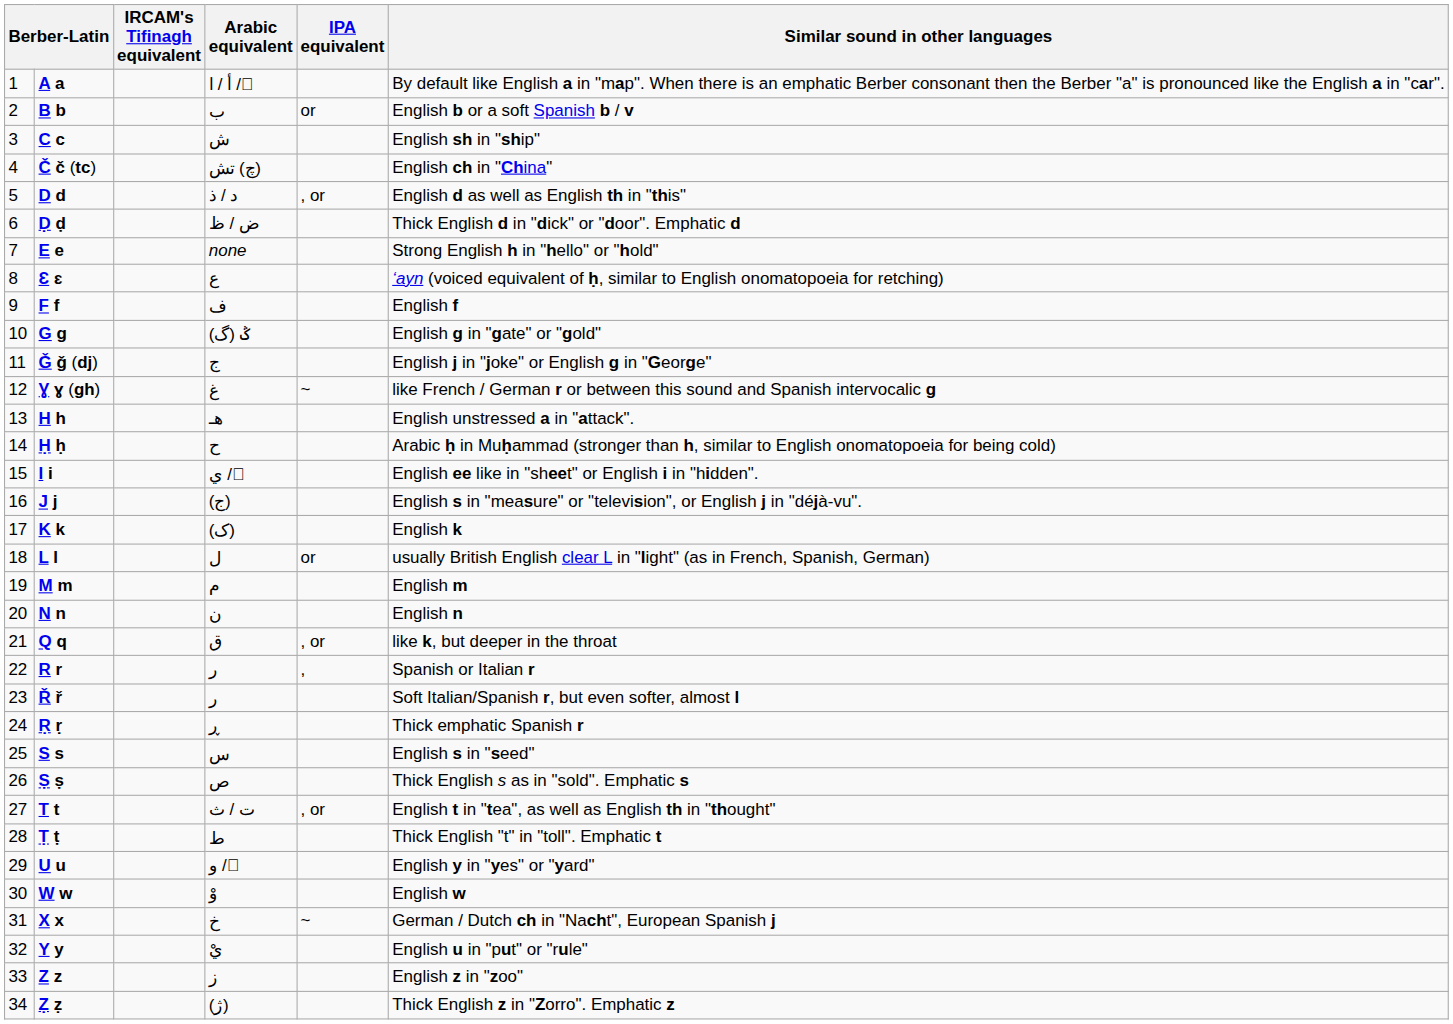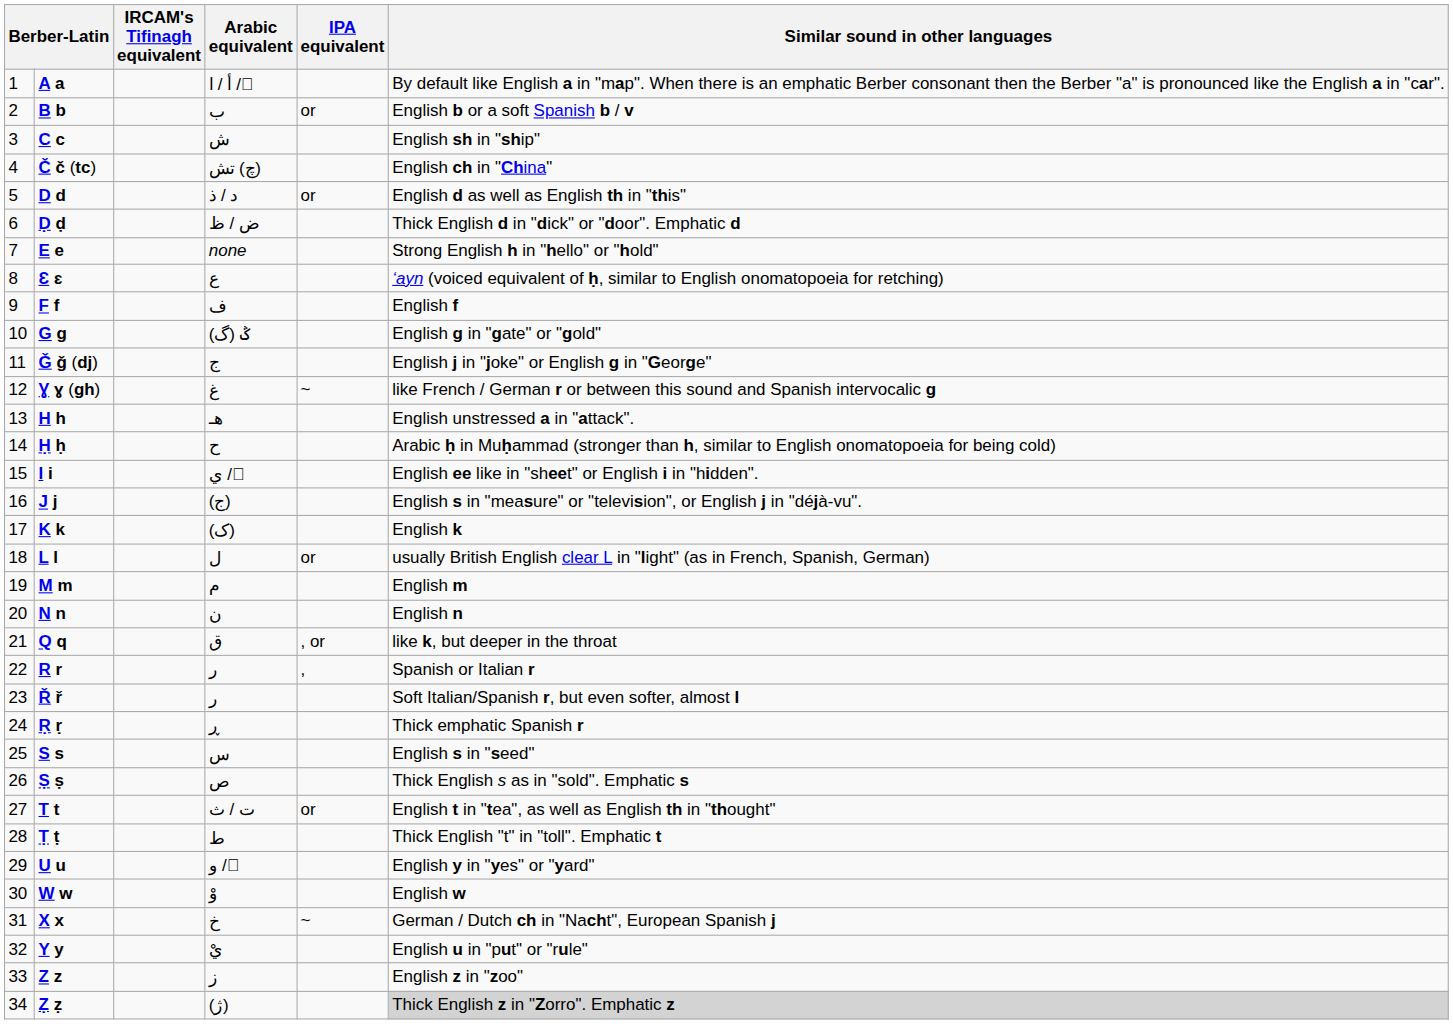(313, 195) , or -> (308, 195) or
(313, 809) , or -> (308, 809) or
(533, 1005) no background -> (533, 1005) lightgrey background
